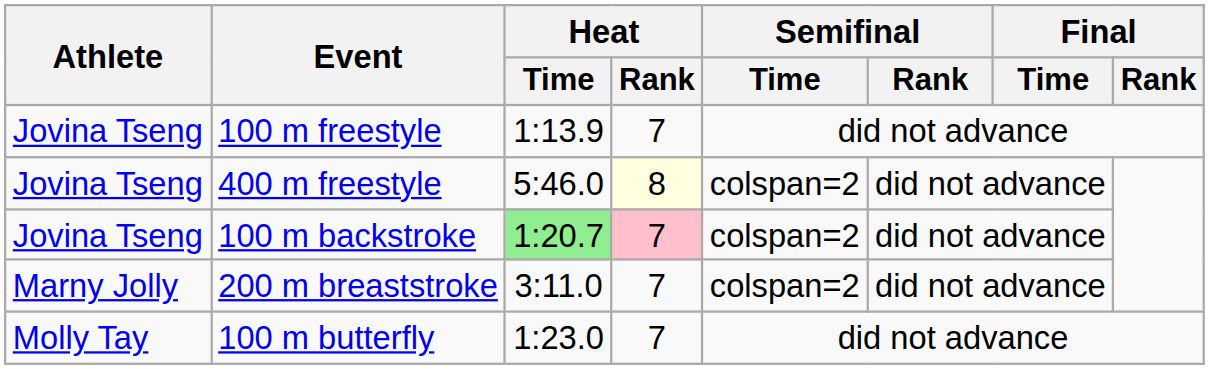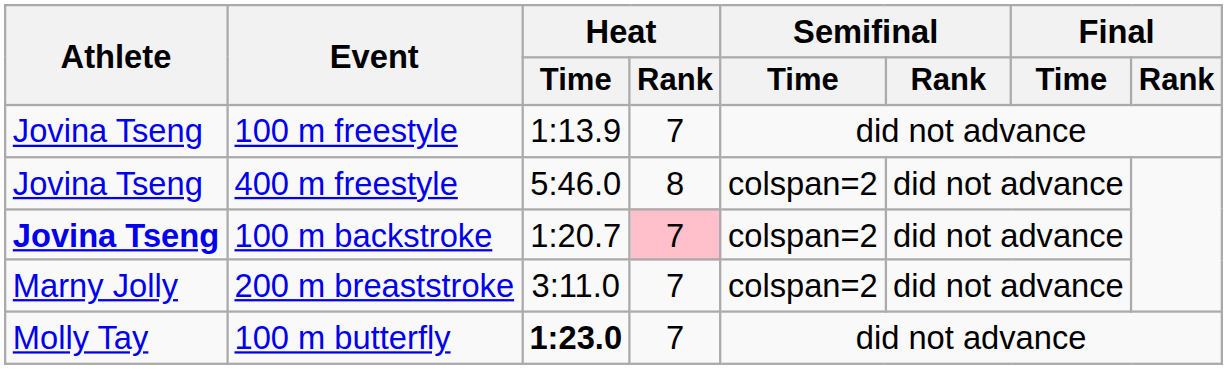(657, 183) lightyellow background -> (675, 183) no background
(108, 235) normal -> (116, 235) bold
(559, 235) lightgreen background -> (576, 235) no background
(559, 338) normal -> (576, 338) bold
